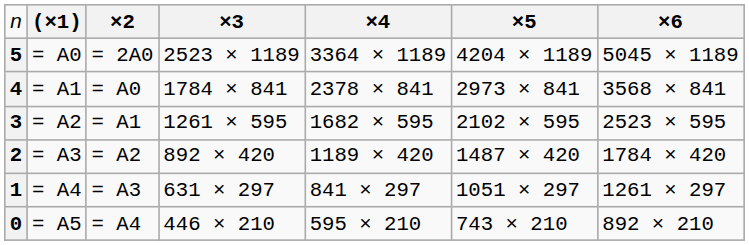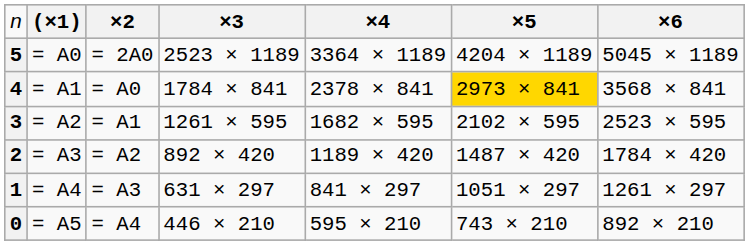(518, 89) no background -> (518, 89) gold background
